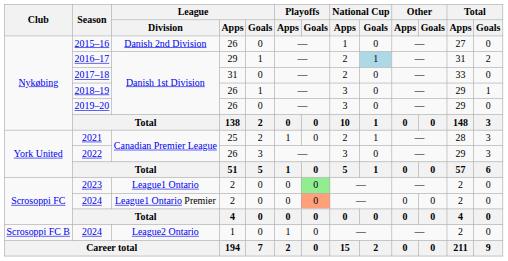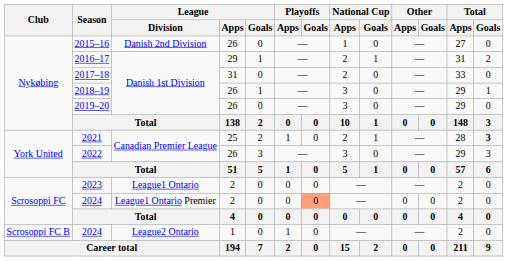(376, 59) lightblue background -> (376, 59) no background
(488, 138) normal -> (488, 138) bold
(316, 185) lightgreen background -> (316, 185) no background
